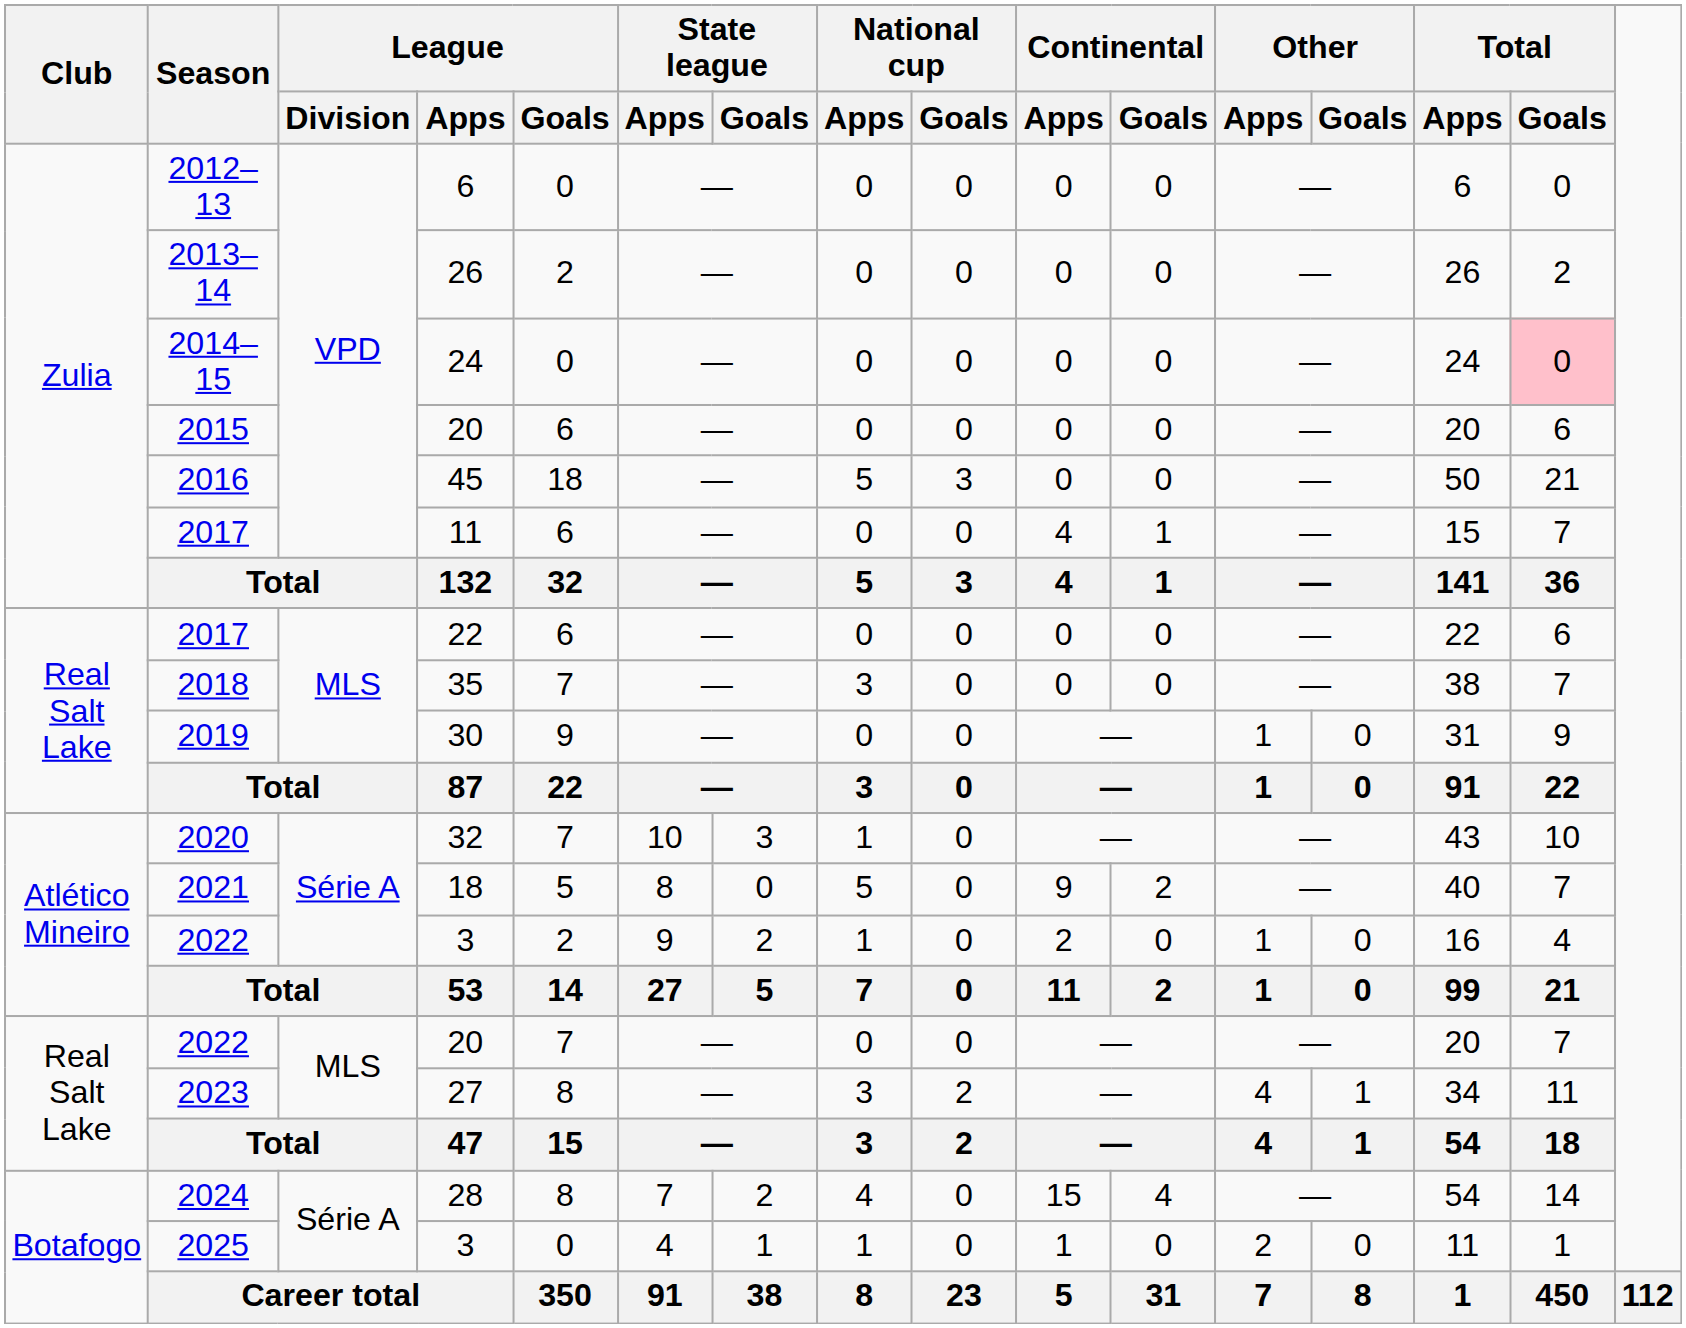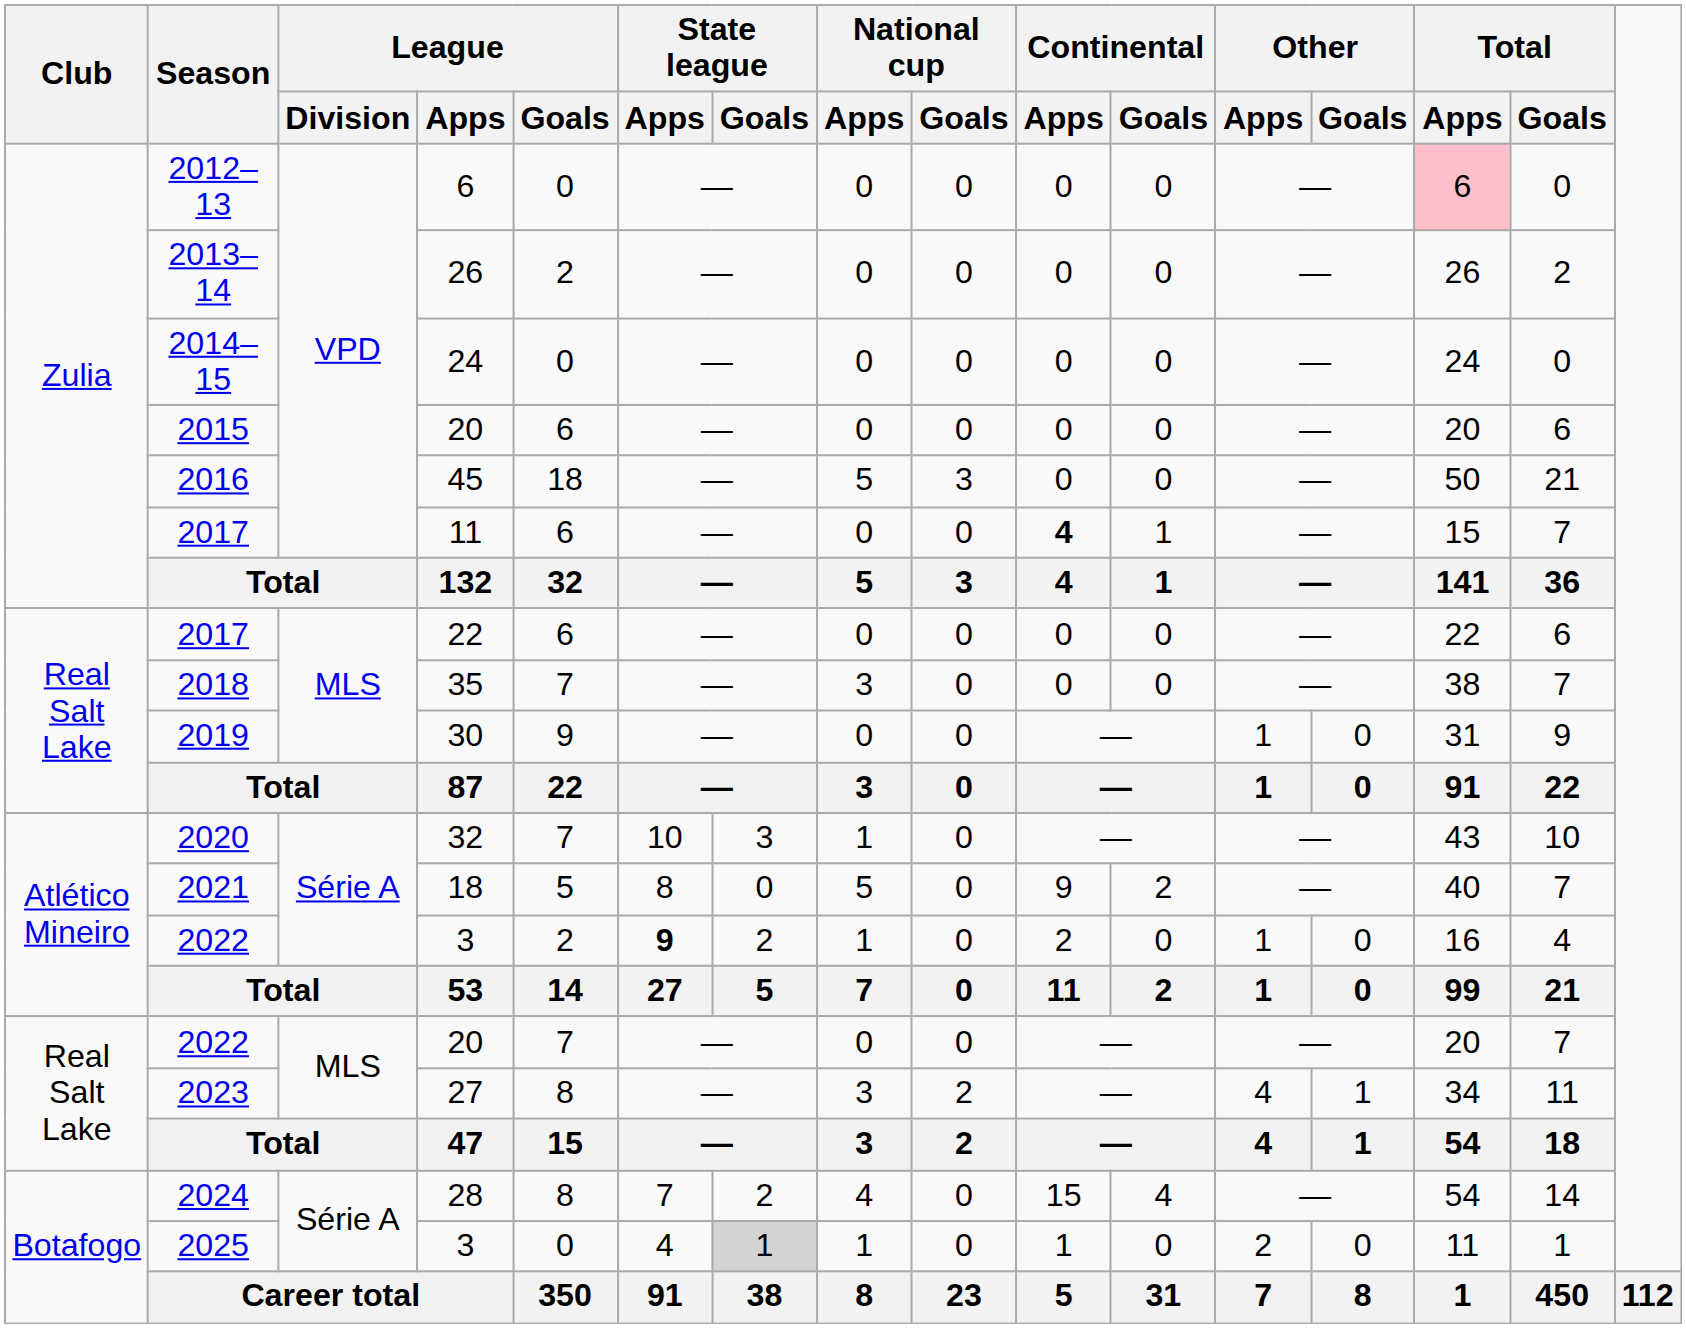(1463, 186) no background -> (1463, 186) pink background
(1562, 360) pink background -> (1562, 360) no background
(1064, 531) normal -> (1064, 531) bold
(665, 939) normal -> (665, 939) bold
(765, 1245) no background -> (765, 1245) lightgrey background
